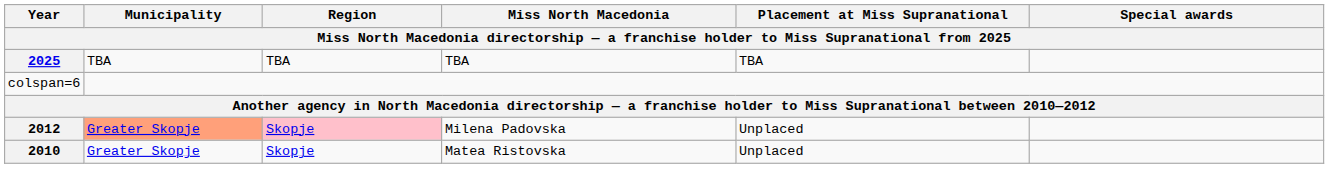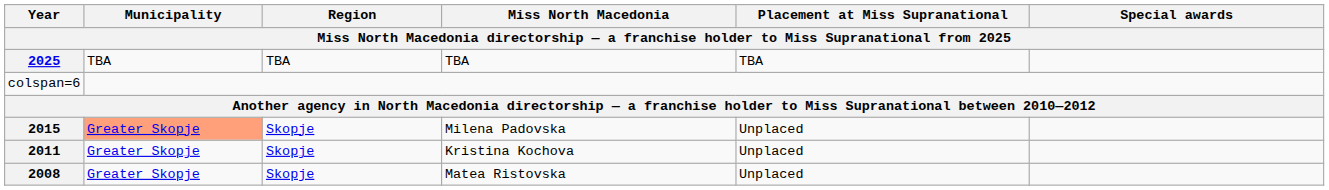(44, 129) 2012 -> (44, 129) 2015
(290, 129) pink background -> (290, 129) no background
+ row: (509, 151)
(44, 151) 2010 -> (44, 174) 2008
